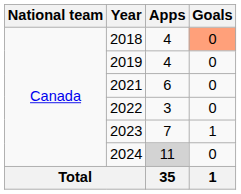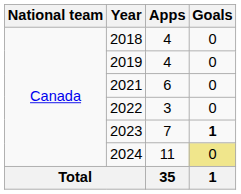(212, 39) lightsalmon background -> (212, 39) no background
(212, 131) normal -> (212, 131) bold
(167, 154) lightgrey background -> (167, 154) no background
(212, 154) no background -> (212, 154) khaki background
